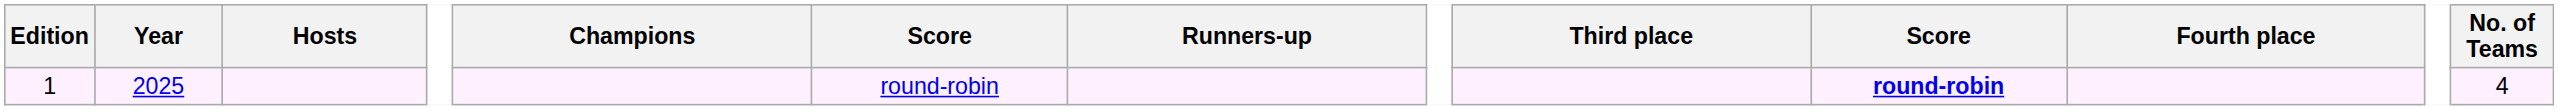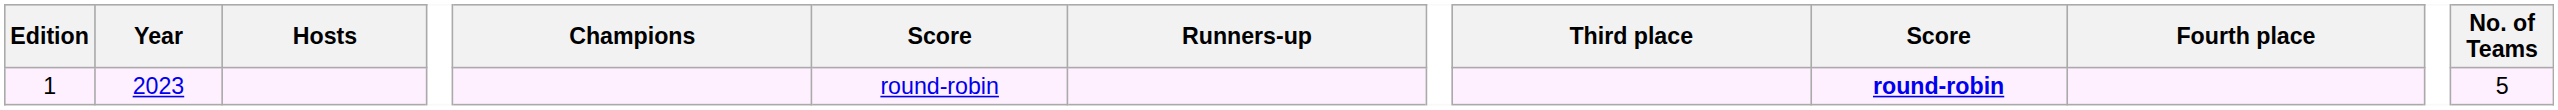(158, 86) 2025 -> (158, 86) 2023
(2502, 86) 4 -> (2502, 86) 5
